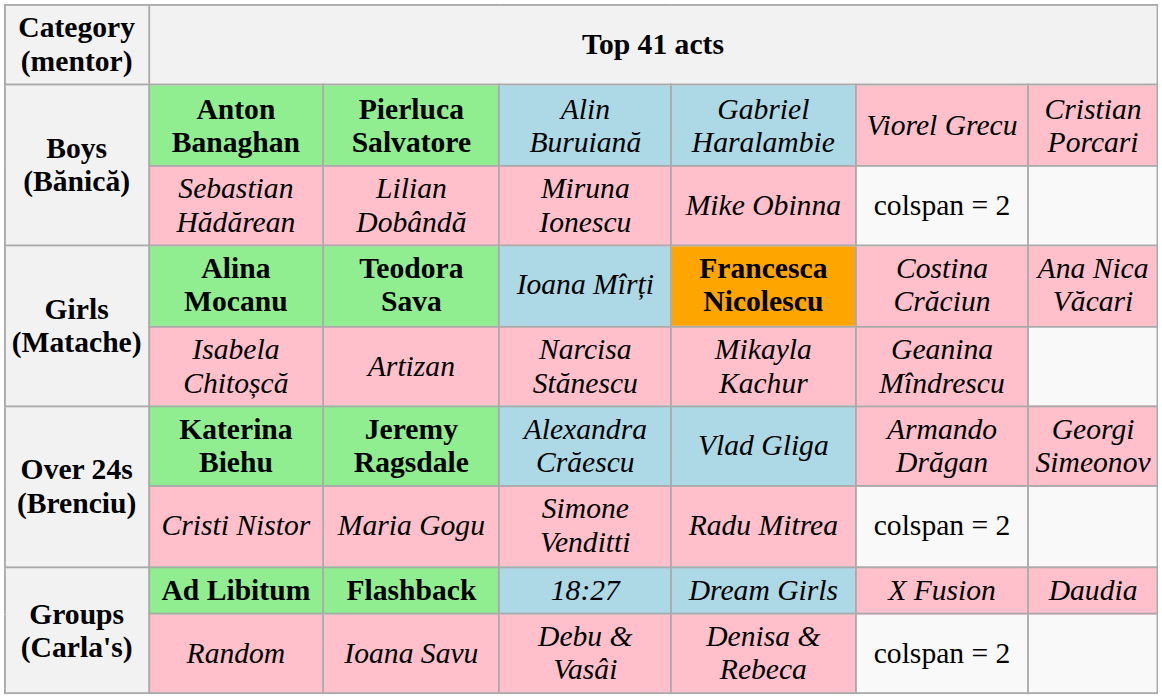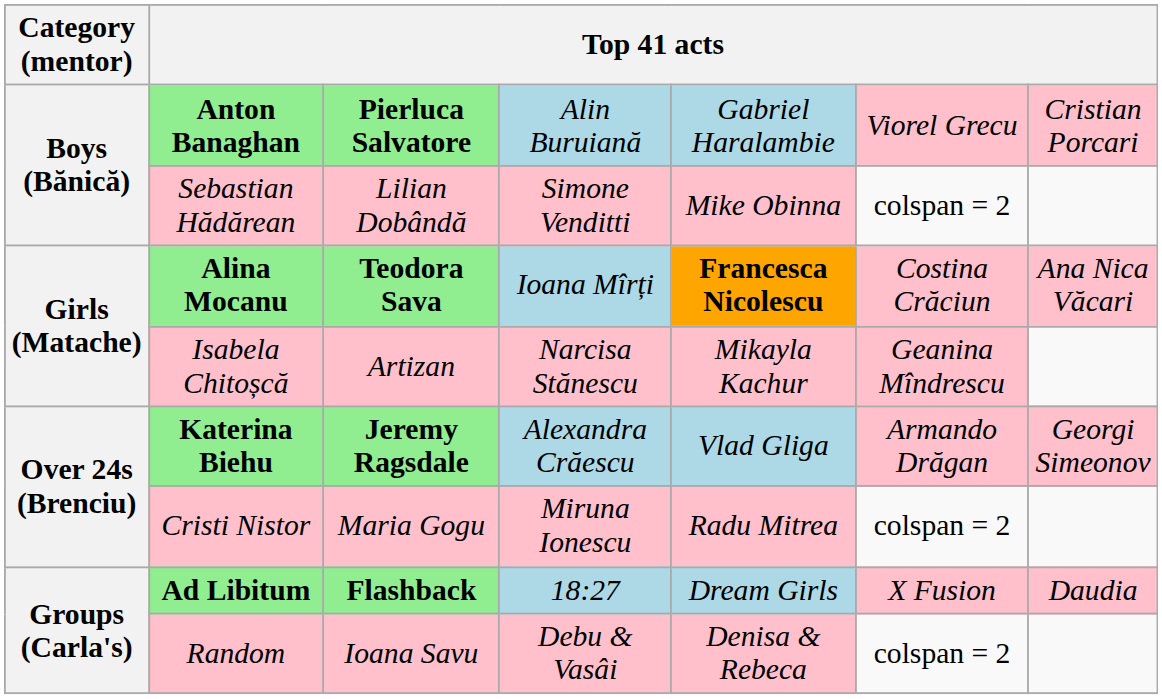(585, 205) Miruna Ionescu -> (585, 205) Simone Venditti
(585, 526) Simone Venditti -> (585, 526) Miruna Ionescu
